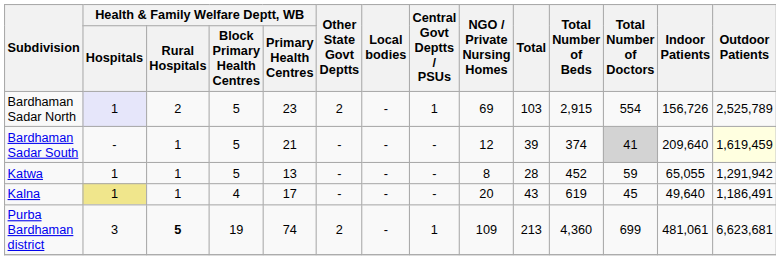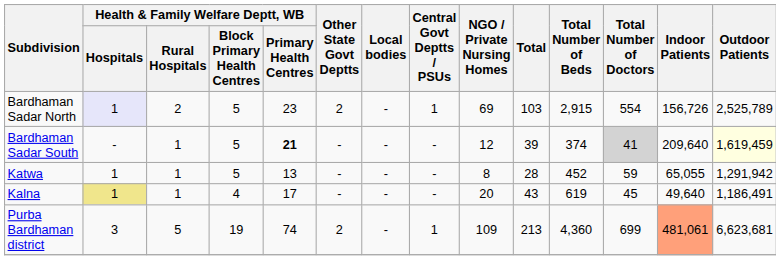(290, 145) normal -> (290, 145) bold
(178, 230) bold -> (178, 230) normal
(685, 230) no background -> (685, 230) lightsalmon background
